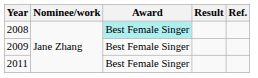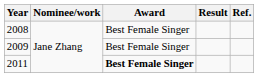(147, 30) paleturquoise background -> (147, 30) no background
(147, 64) normal -> (149, 64) bold
